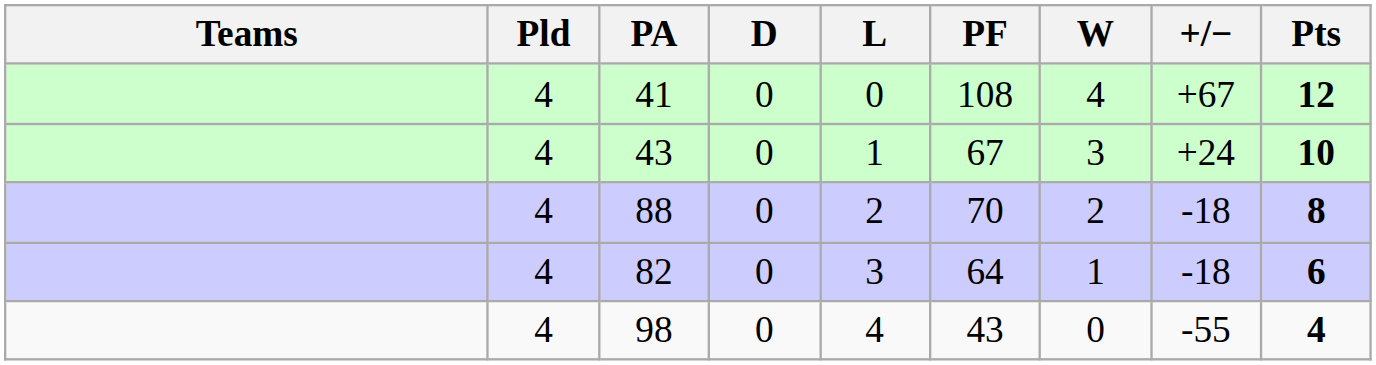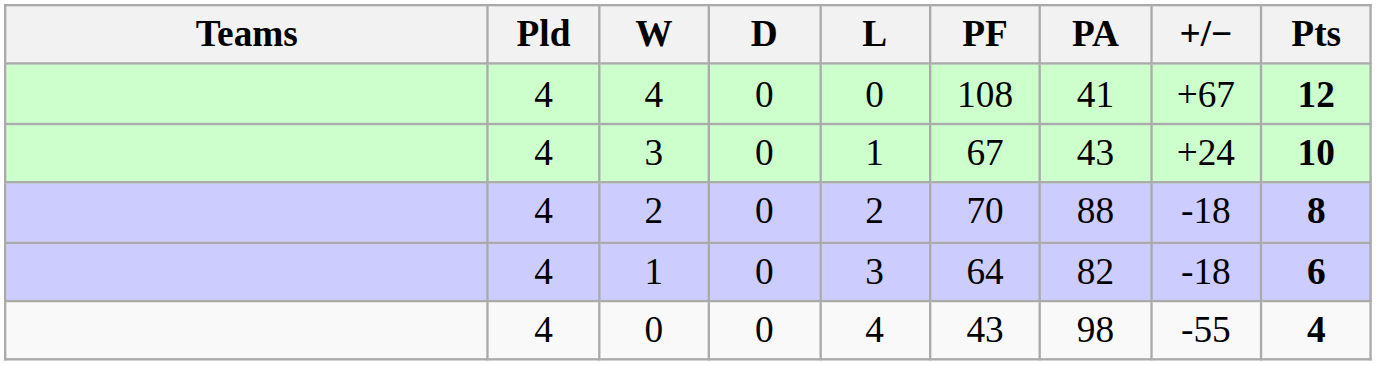columns swapped: (1095, 34) <-> (654, 34)
